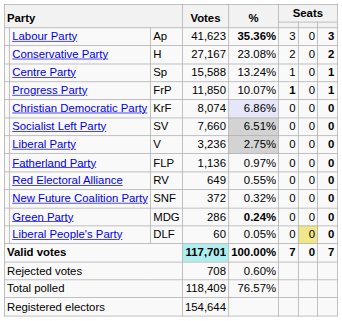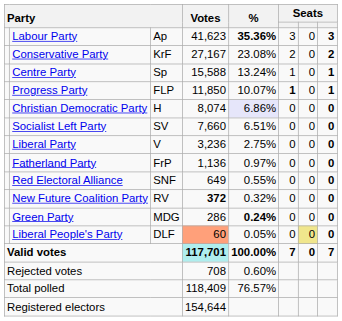(157, 54) H -> (162, 54) KrF
(162, 90) FrP -> (164, 90) FLP
(162, 108) KrF -> (157, 108) H
(260, 126) lightgrey background -> (260, 126) no background
(260, 144) lightgrey background -> (260, 144) no background
(164, 162) FLP -> (162, 162) FrP
(161, 180) RV -> (165, 180) SNF
(165, 198) SNF -> (161, 198) RV
(217, 198) normal -> (217, 198) bold
(220, 234) no background -> (220, 234) lightsalmon background
